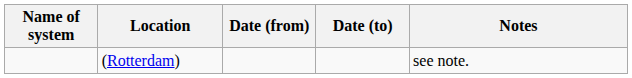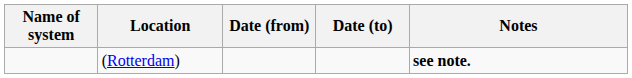(441, 60) normal -> (442, 60) bold
